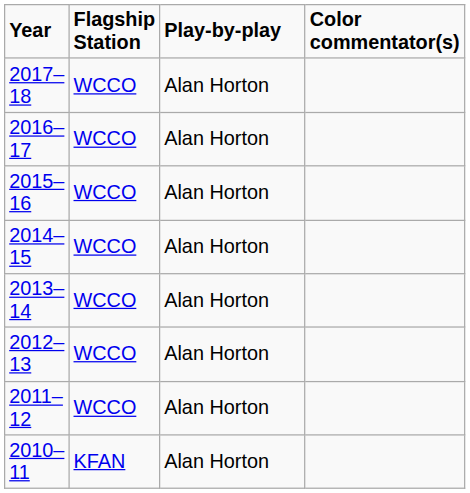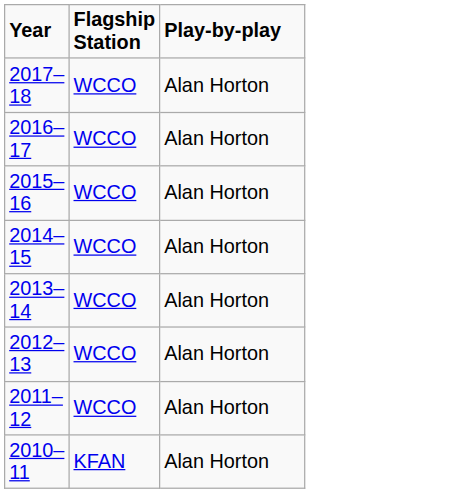- column: (385, 31)
